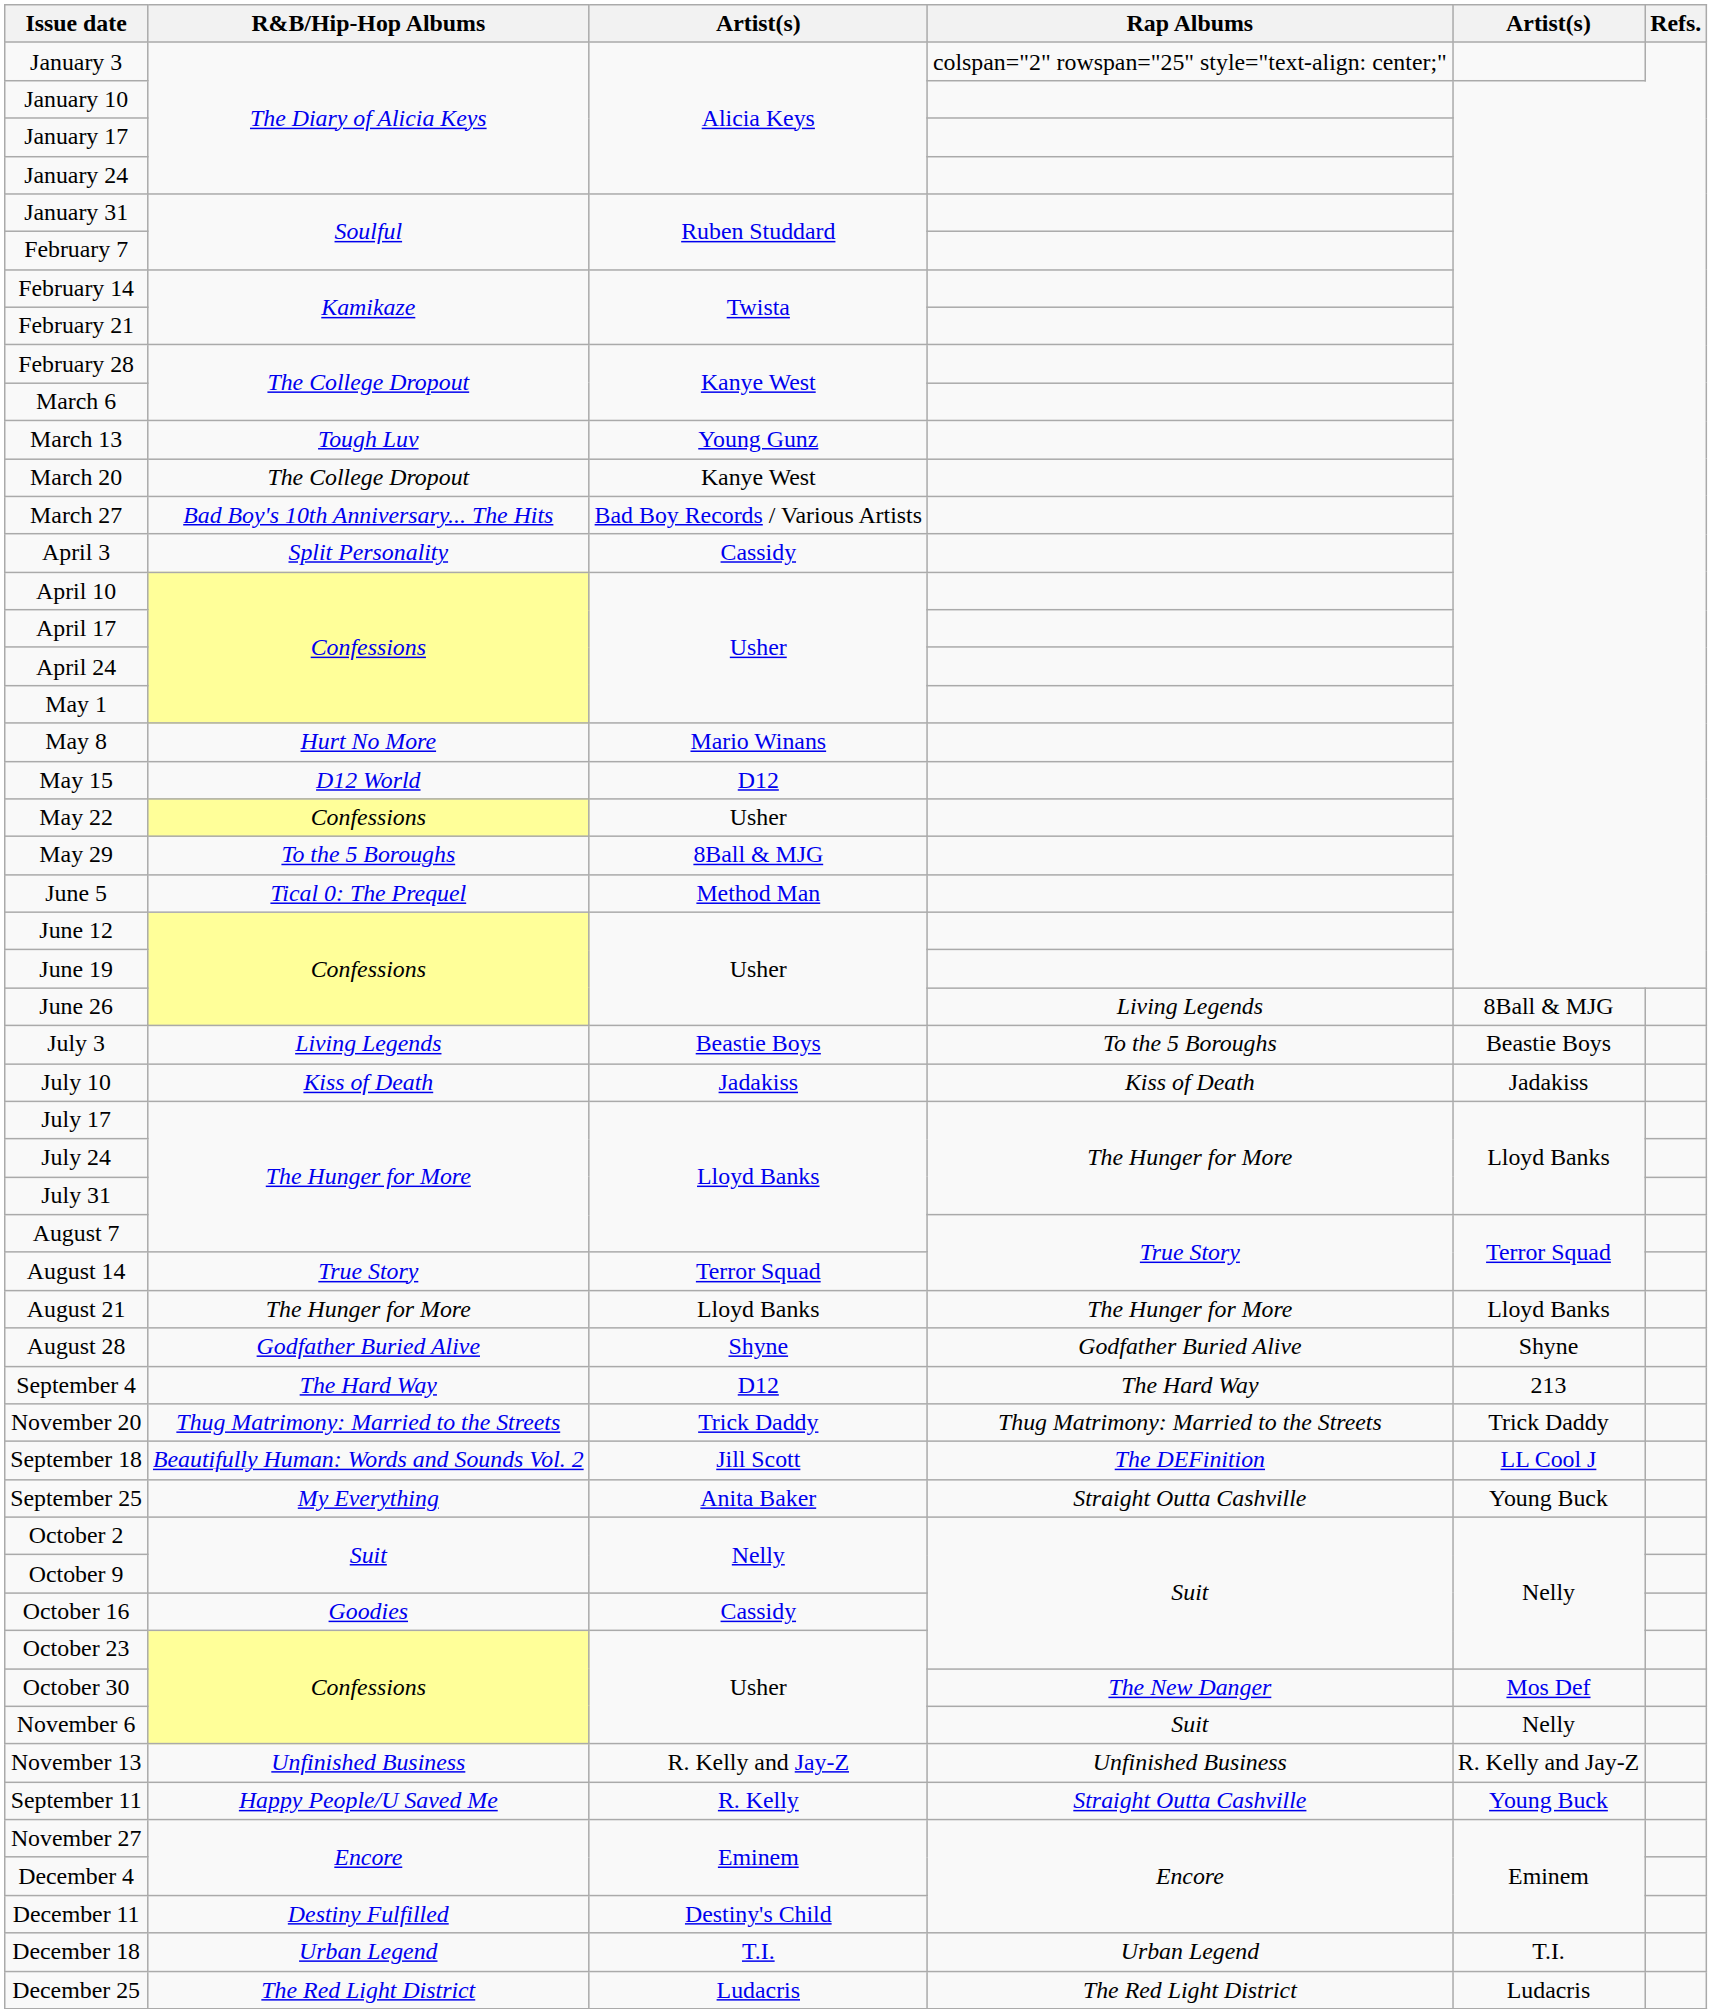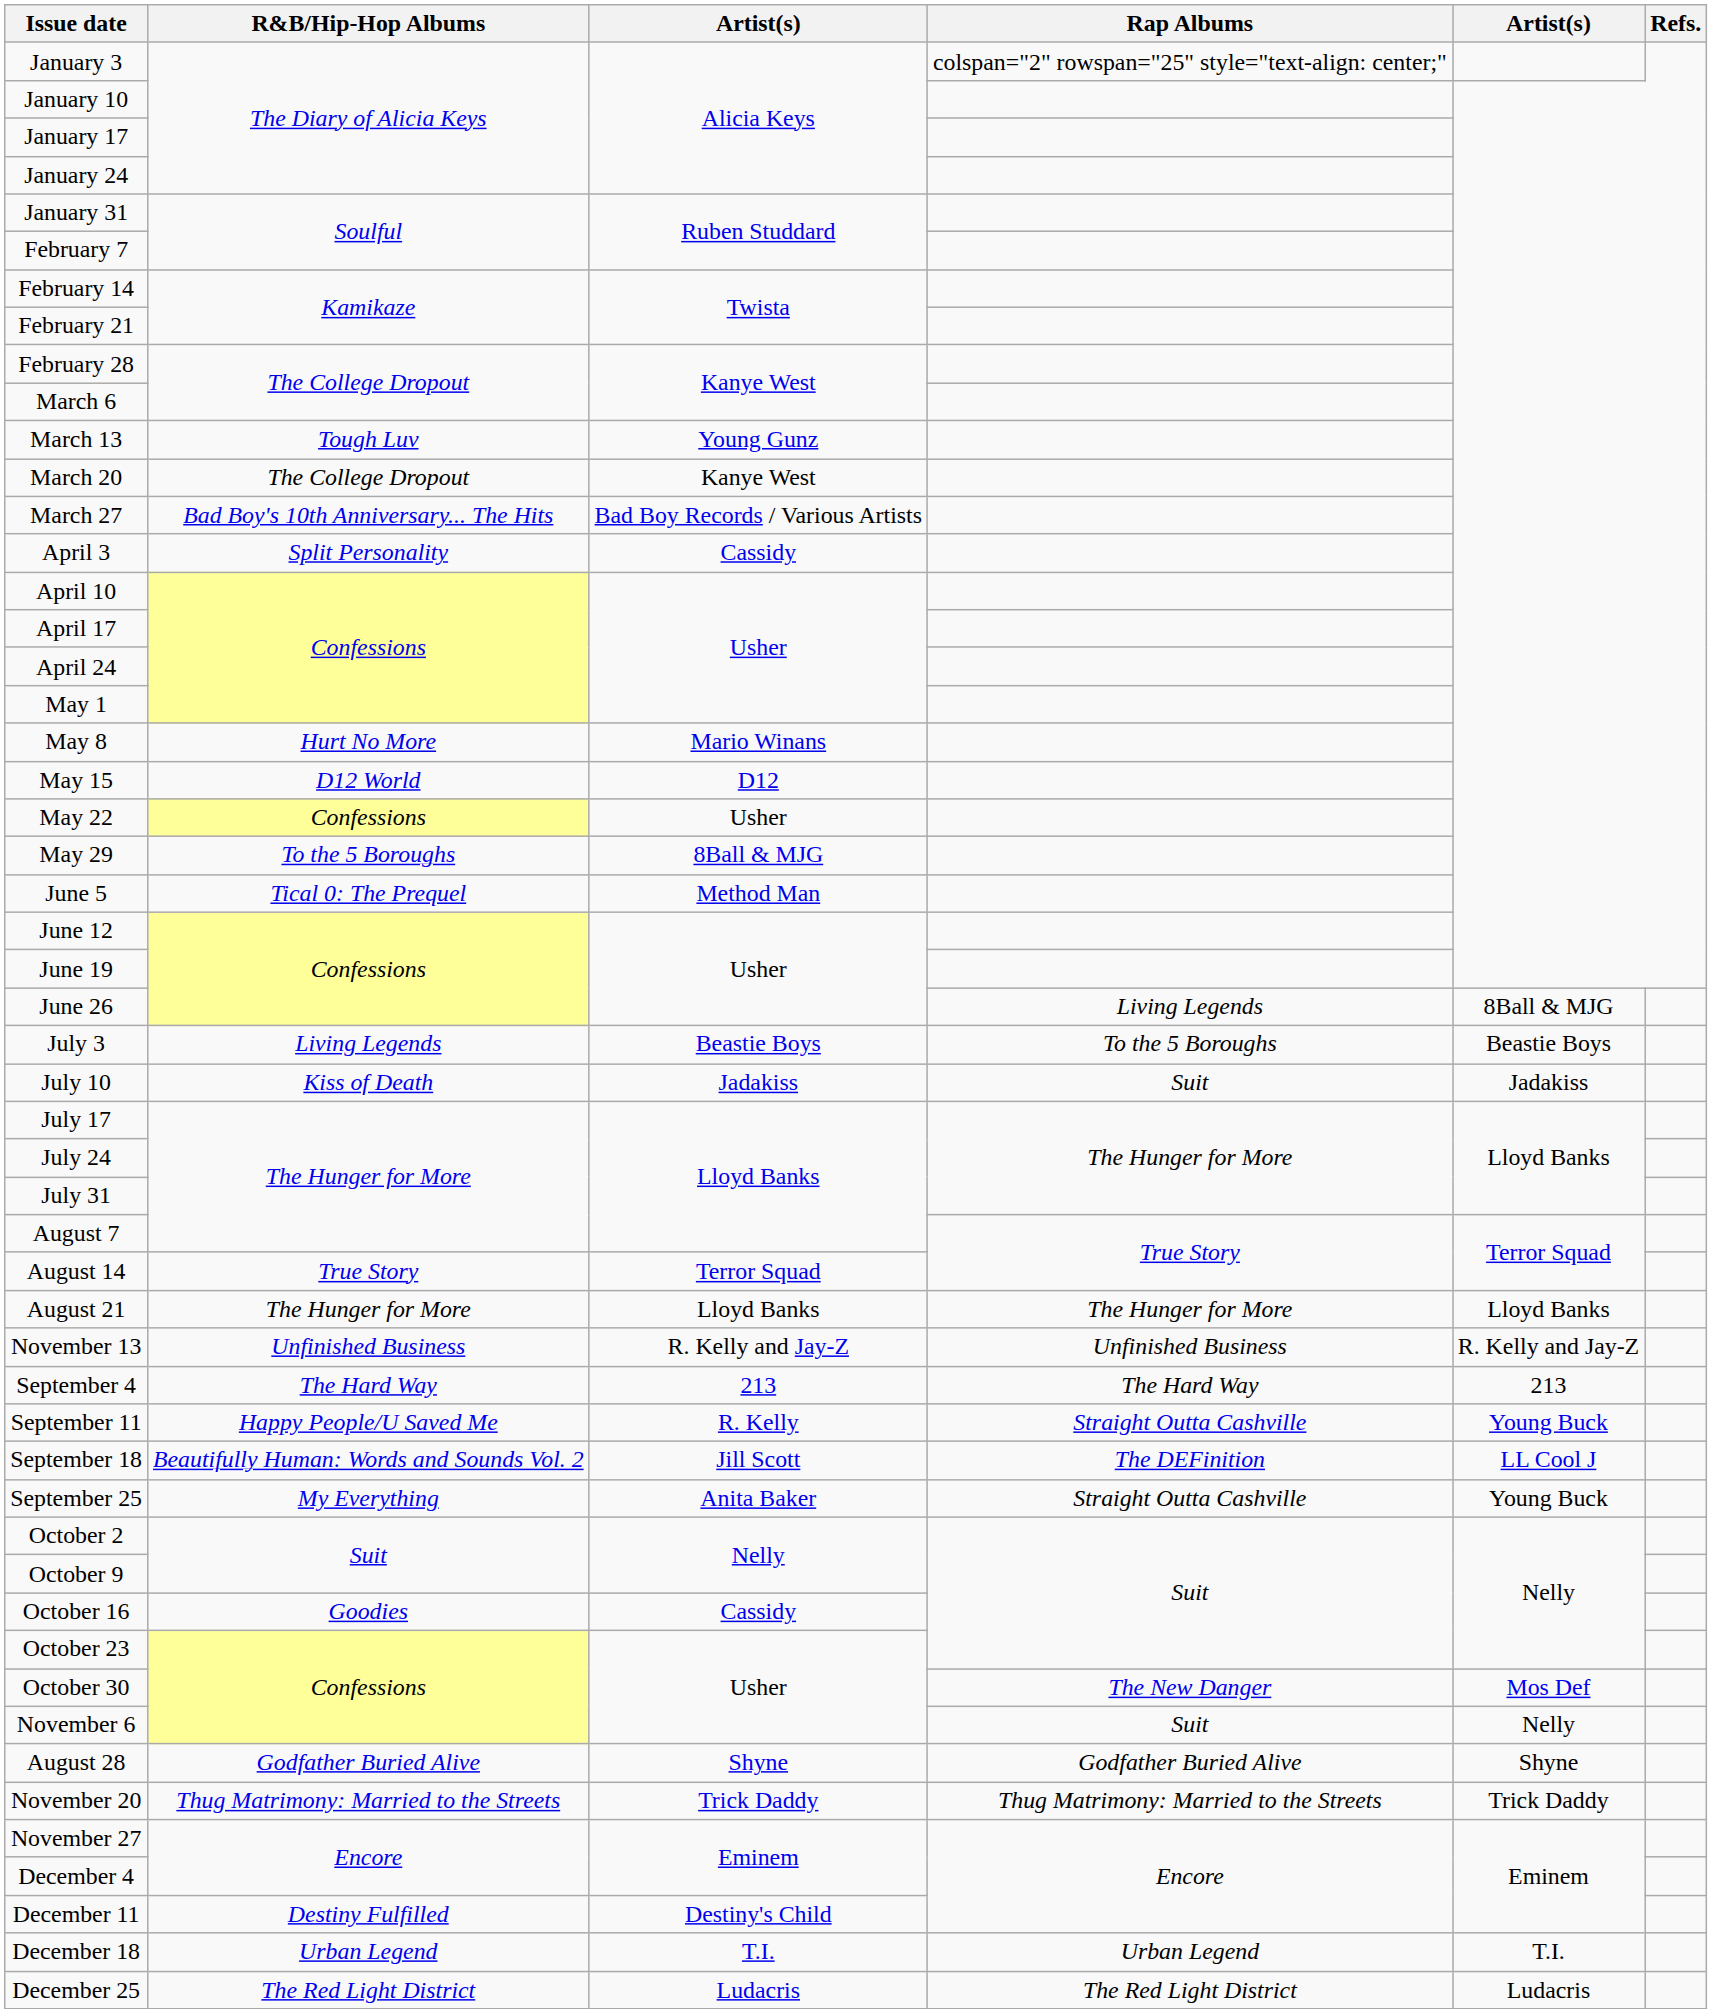(1190, 1082) Kiss of Death -> (1190, 1082) Suit
rows swapped: (76, 1346) <-> (76, 1762)
(758, 1384) D12 -> (758, 1384) 213
rows swapped: (76, 1800) <-> (76, 1422)
